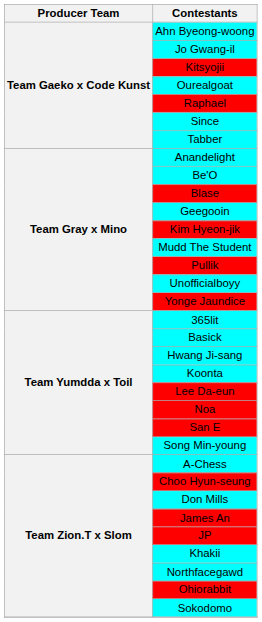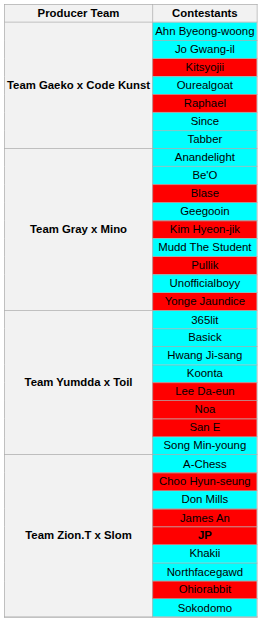(205, 535) normal -> (205, 535) bold
